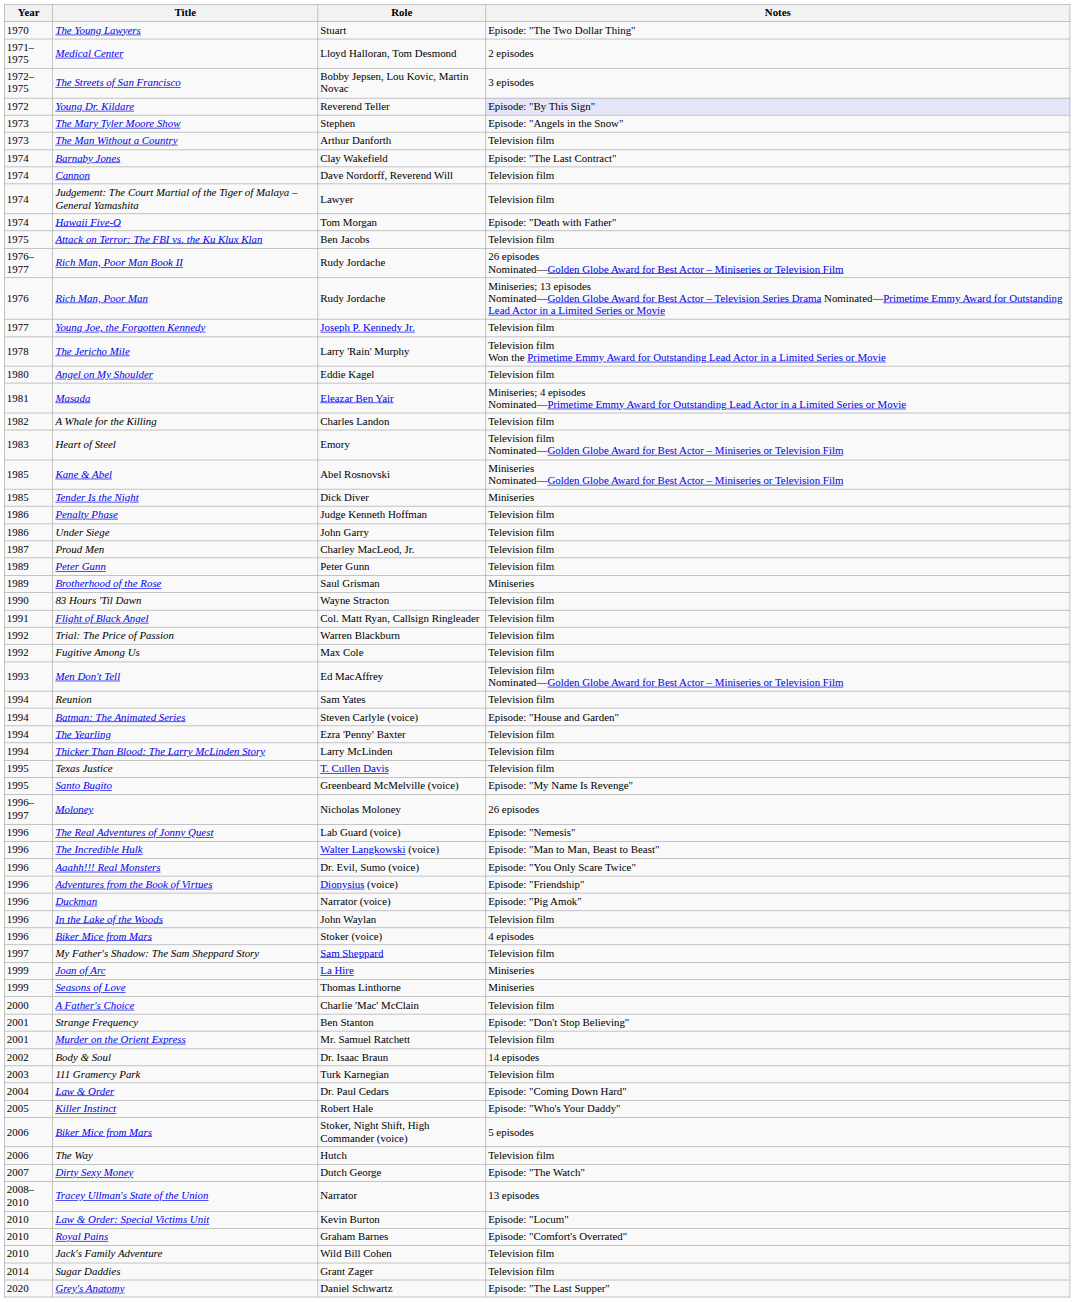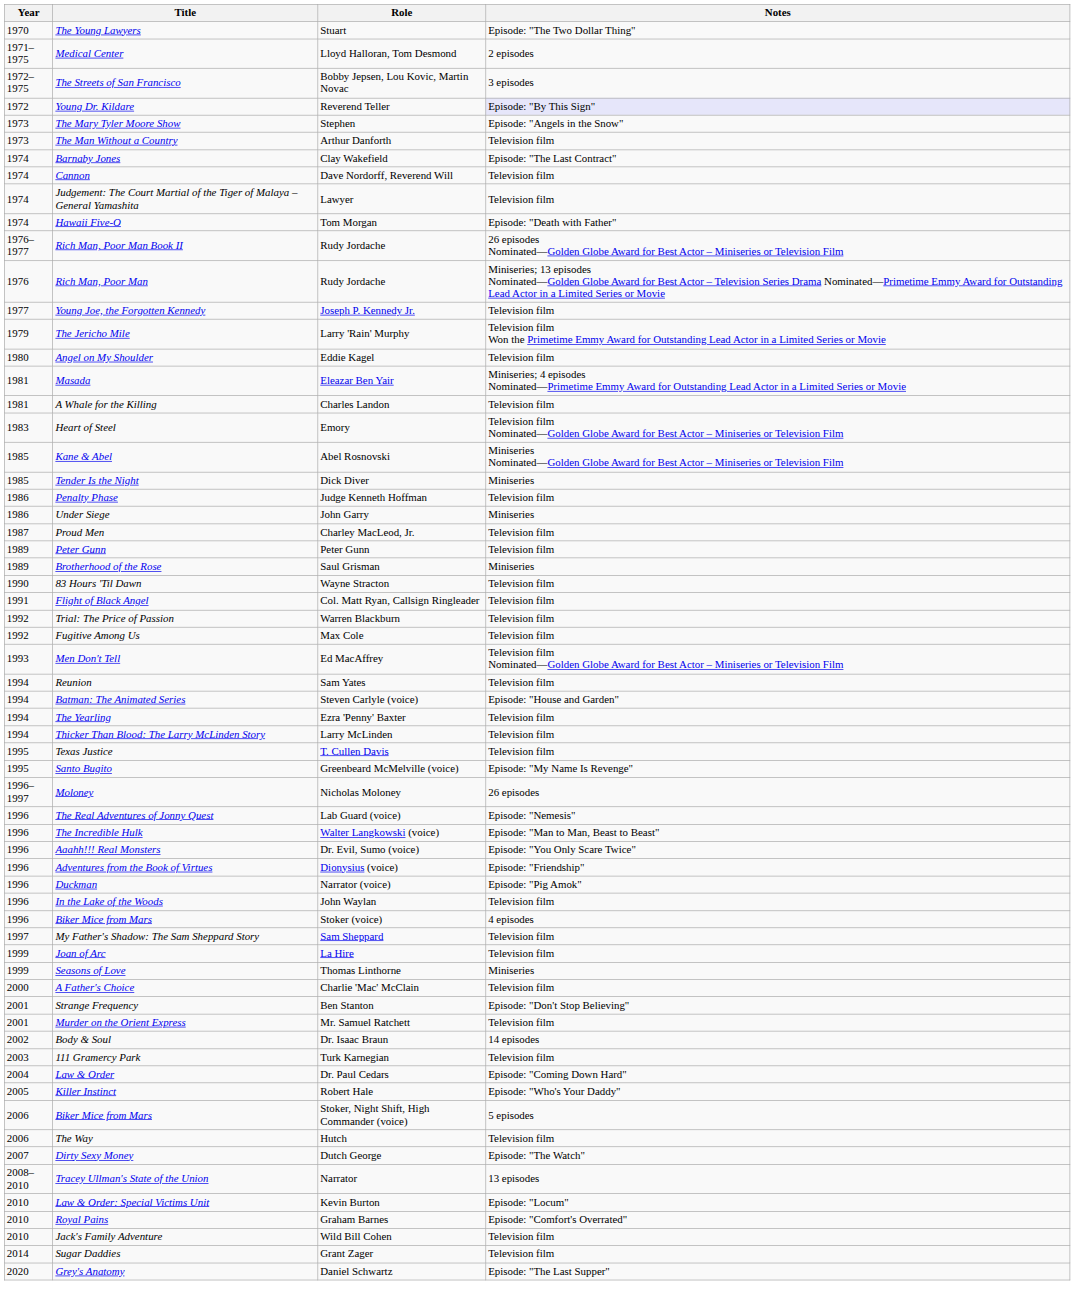- row: (159, 239)
(18, 351) 1978 -> (18, 334) 1979
(18, 421) 1982 -> (18, 404) 1981
(521, 532) Television film -> (511, 515) Miniseries
(511, 970) Miniseries -> (521, 953) Television film
